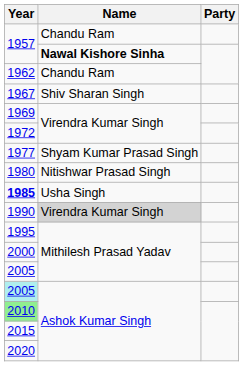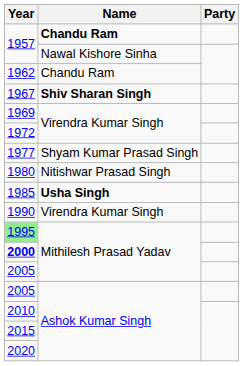(78, 34) normal -> (79, 34) bold
(103, 53) bold -> (99, 53) normal
(92, 93) normal -> (96, 93) bold
(21, 192) bold -> (21, 192) normal
(73, 192) normal -> (75, 192) bold
(102, 212) lightgrey background -> (102, 212) no background
(21, 232) no background -> (21, 232) lightgreen background
(21, 251) normal -> (21, 251) bold
(21, 291) paleturquoise background -> (21, 291) no background
(21, 311) lightgreen background -> (21, 311) no background
